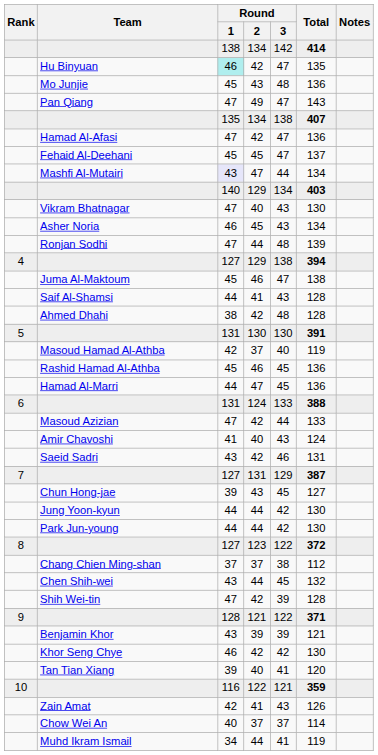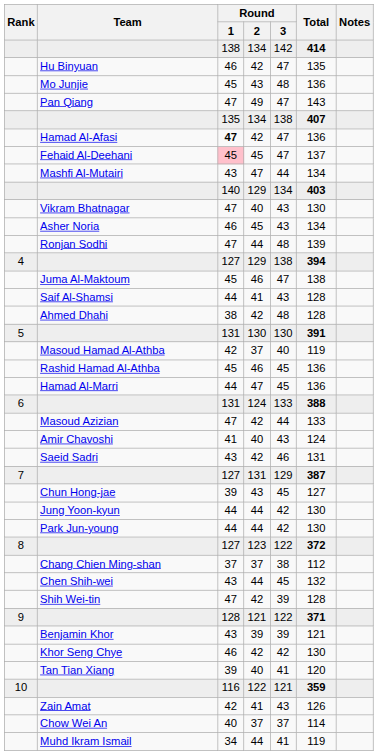(231, 66) paleturquoise background -> (231, 66) no background
(231, 137) normal -> (231, 137) bold
(231, 155) no background -> (231, 155) pink background
(231, 173) lavender background -> (231, 173) no background
